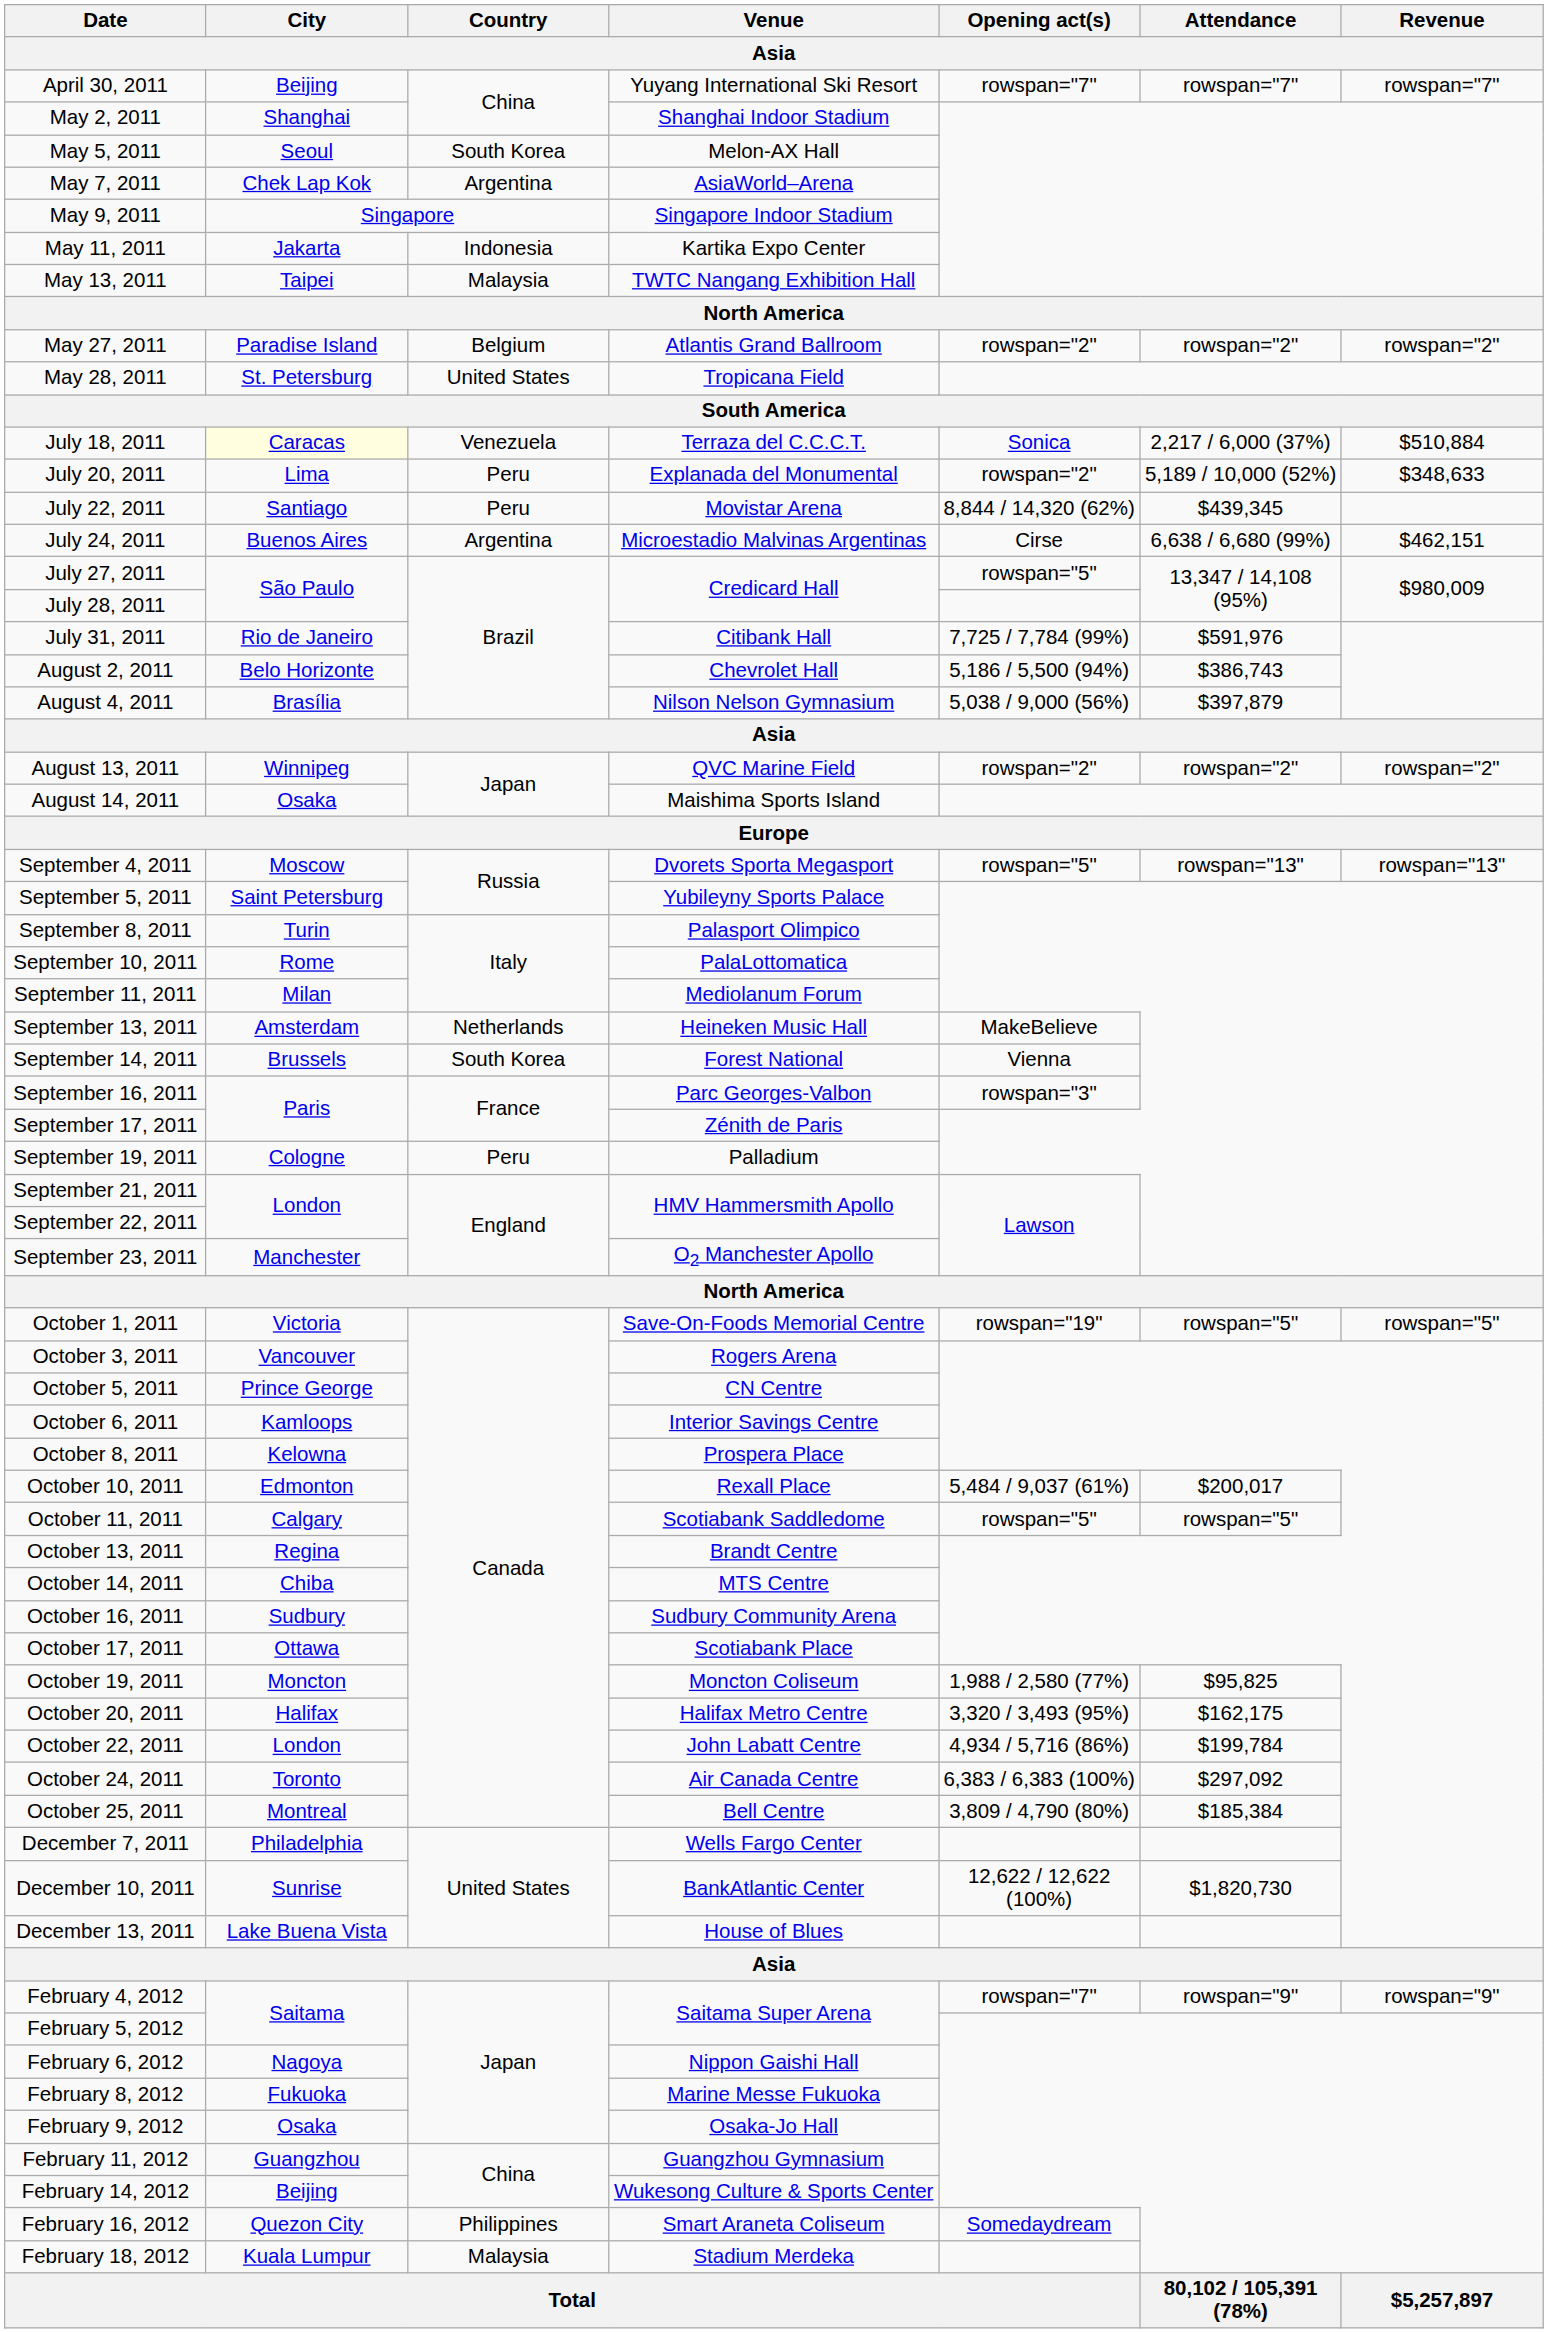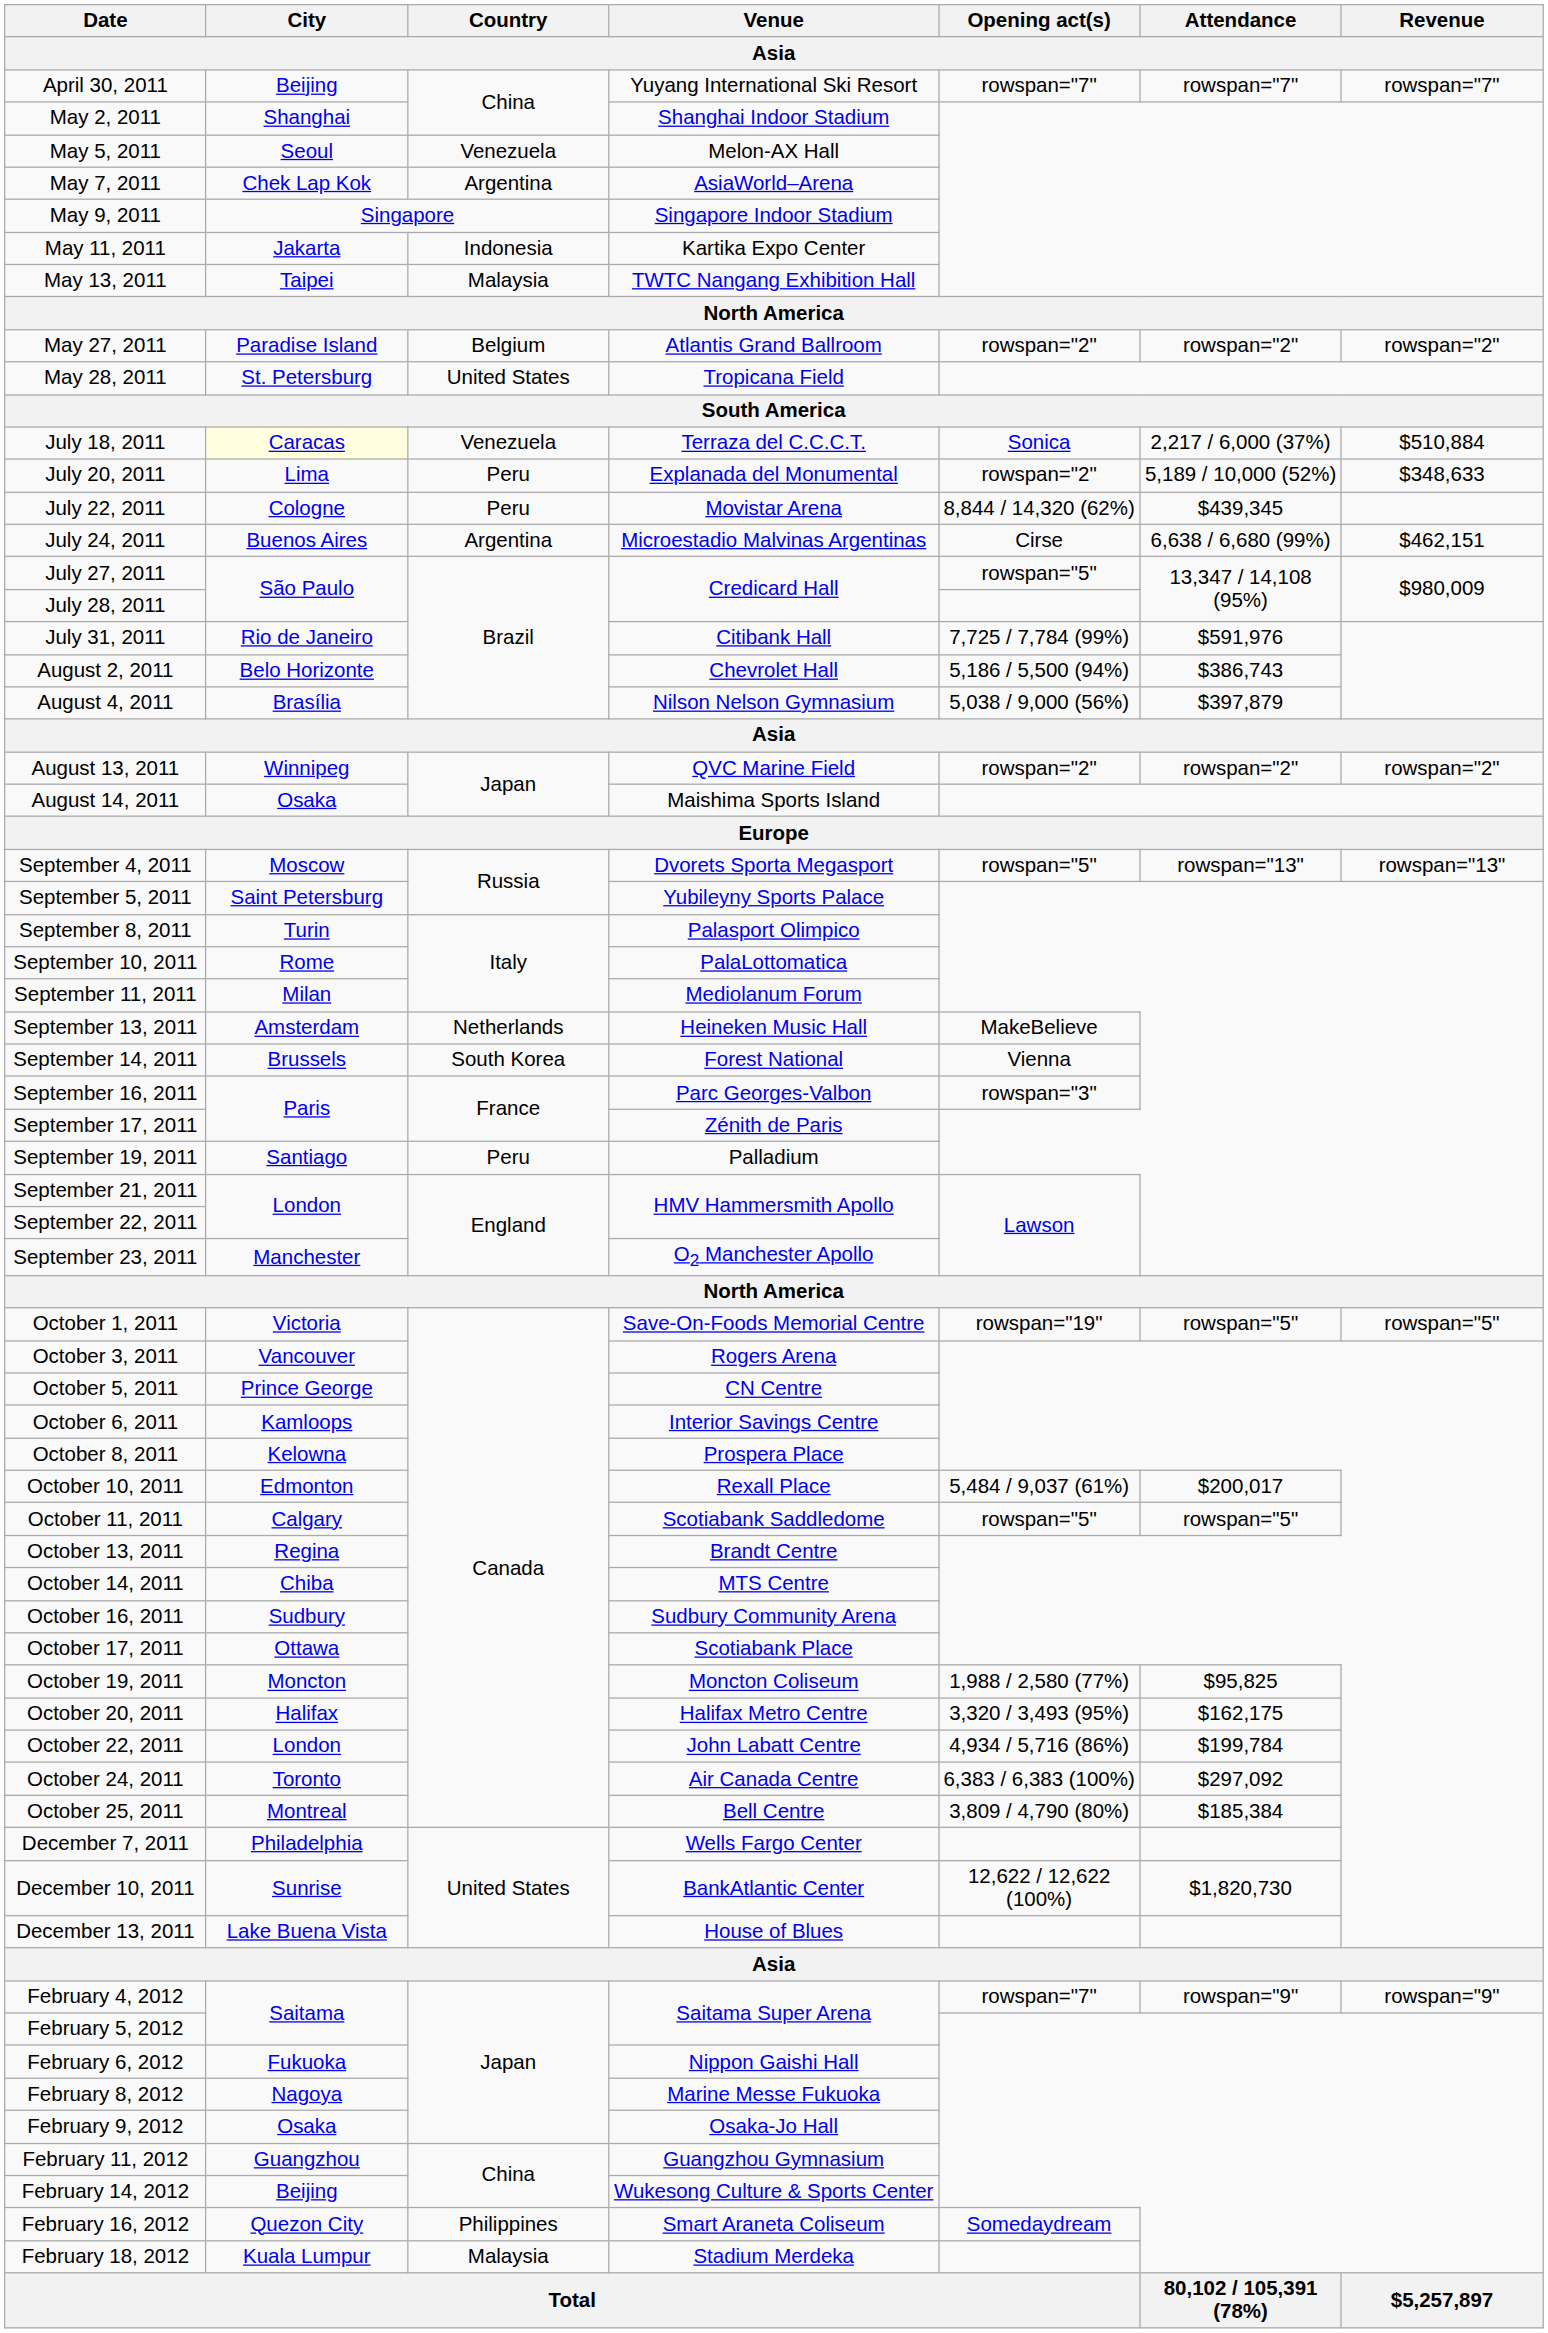(508, 150) South Korea -> (508, 150) Venezuela
(307, 507) Santiago -> (307, 507) Cologne
(307, 1157) Cologne -> (307, 1157) Santiago
(307, 2061) Nagoya -> (307, 2061) Fukuoka
(307, 2094) Fukuoka -> (307, 2094) Nagoya
